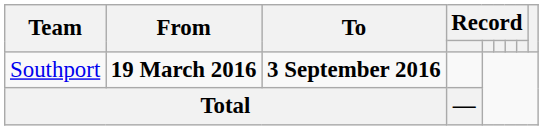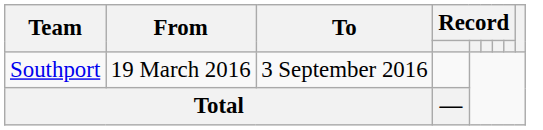(184, 69) bold -> (181, 69) normal
(354, 69) bold -> (344, 69) normal
